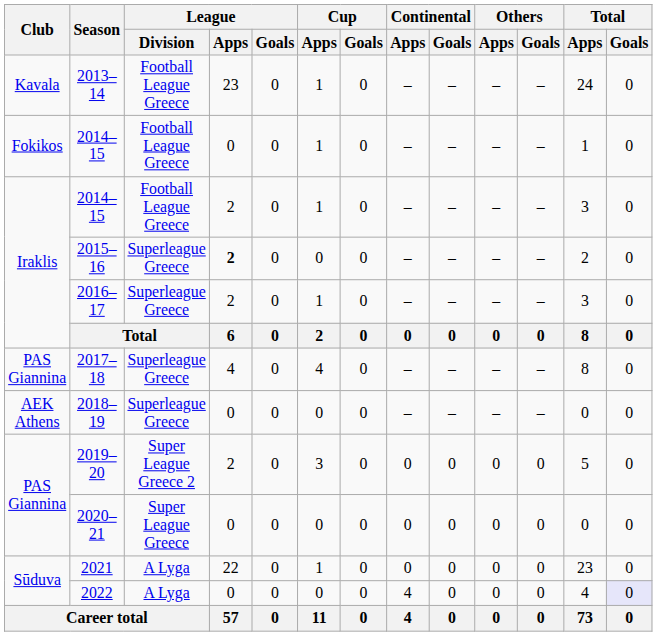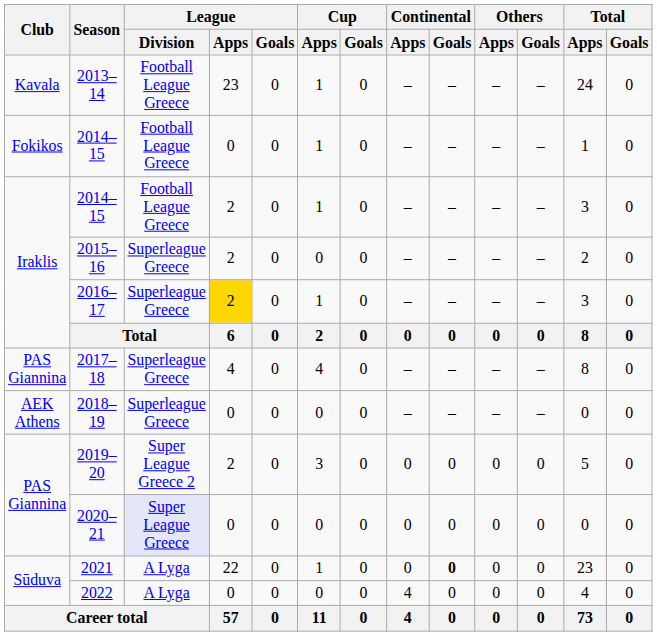(231, 258) bold -> (231, 258) normal
(231, 301) no background -> (231, 301) gold background
(167, 525) no background -> (167, 525) lavender background
(452, 567) normal -> (452, 567) bold
(629, 593) lavender background -> (629, 593) no background
